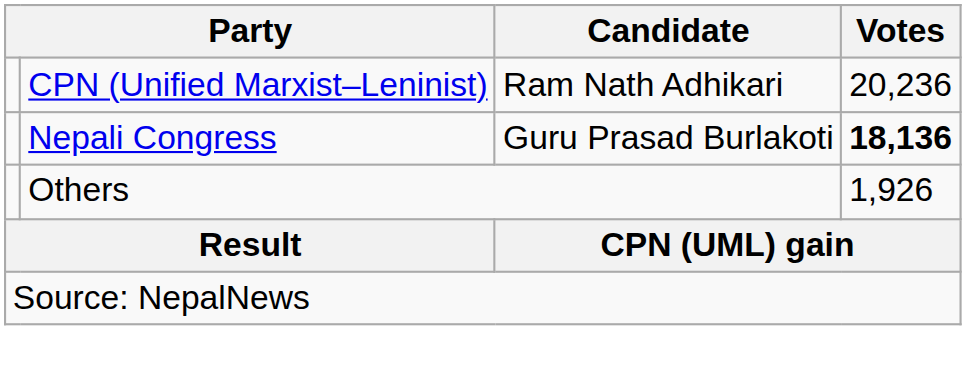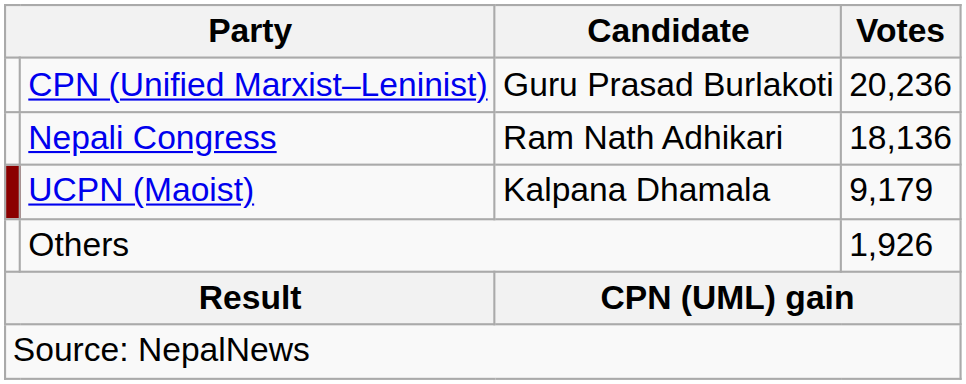(643, 84) Ram Nath Adhikari -> (668, 84) Guru Prasad Burlakoti
(668, 137) Guru Prasad Burlakoti -> (643, 137) Ram Nath Adhikari
(901, 137) bold -> (901, 137) normal
+ row: (141, 191)
